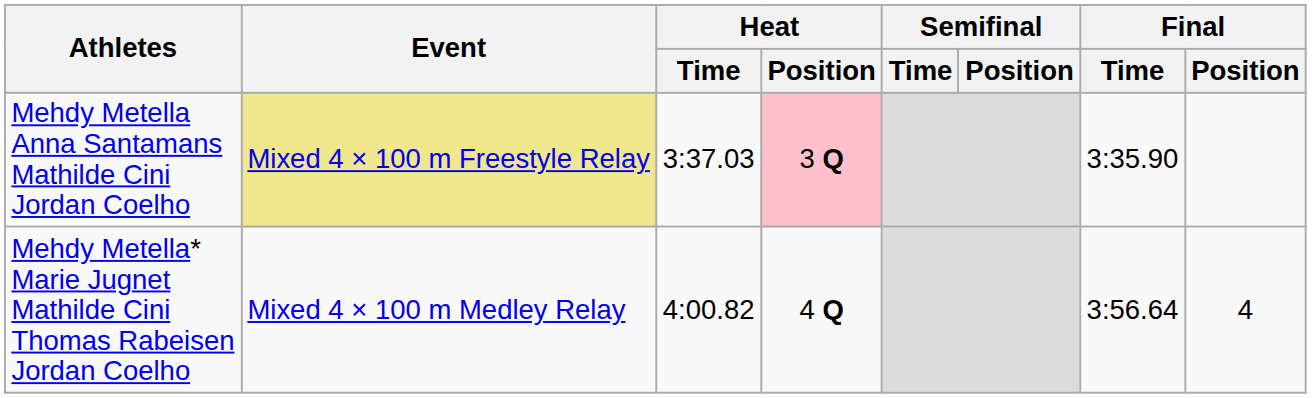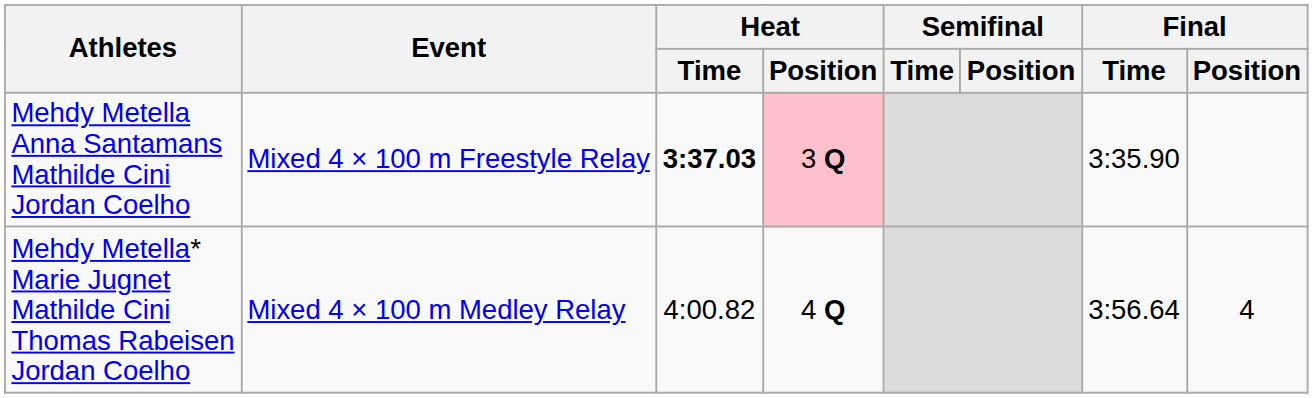(449, 160) khaki background -> (449, 160) no background
(709, 160) normal -> (709, 160) bold
